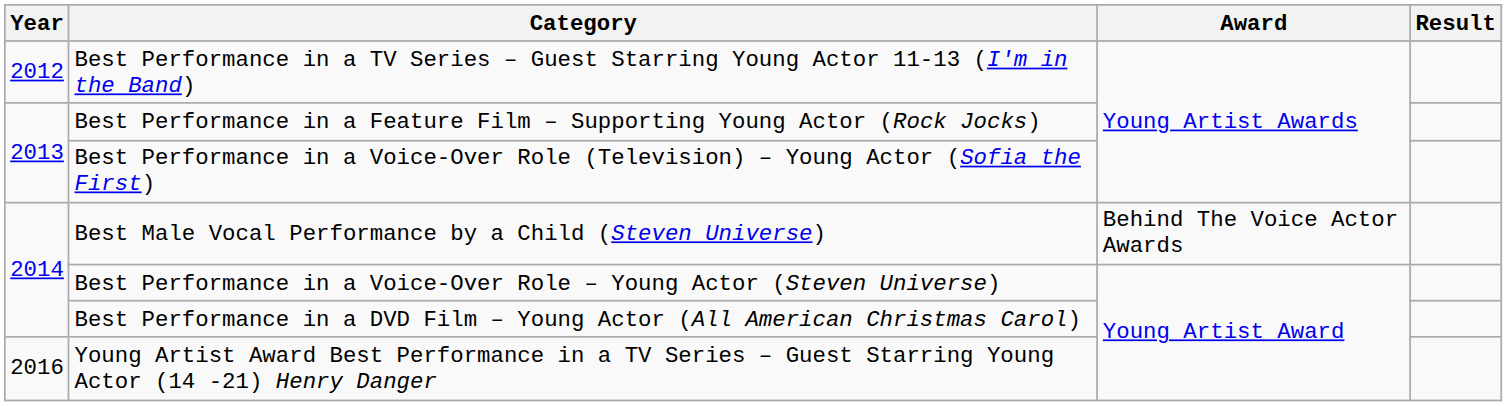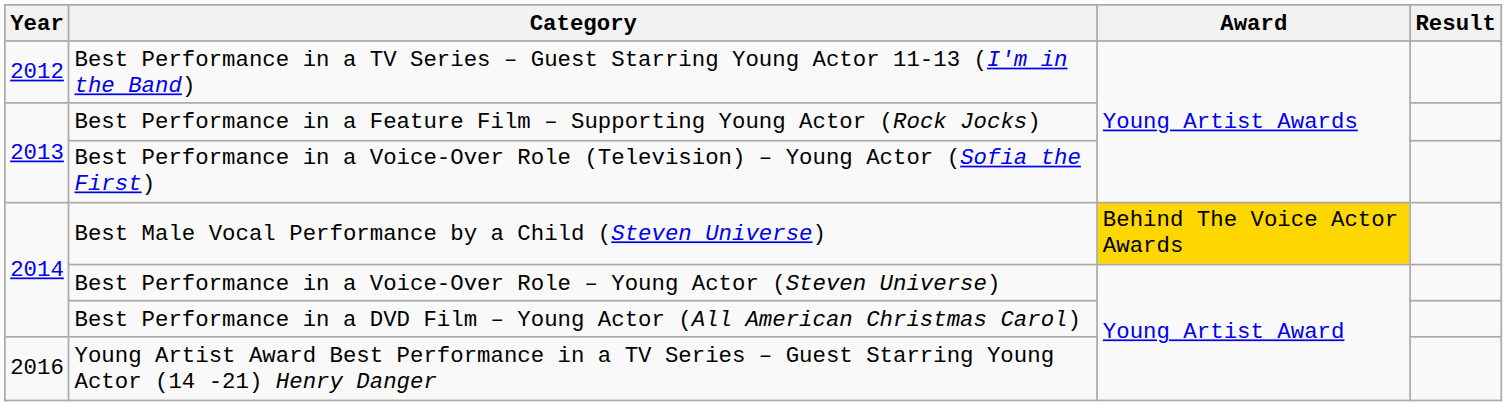(1250, 233) no background -> (1250, 233) gold background
